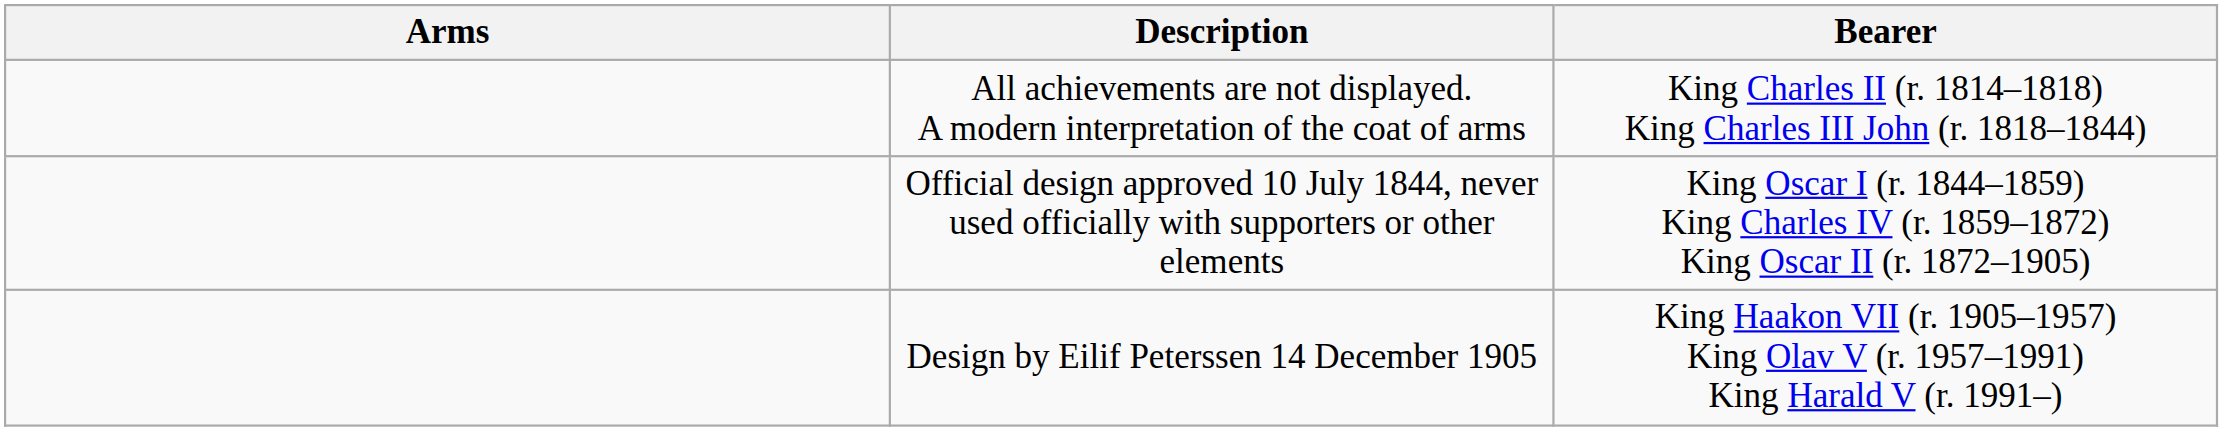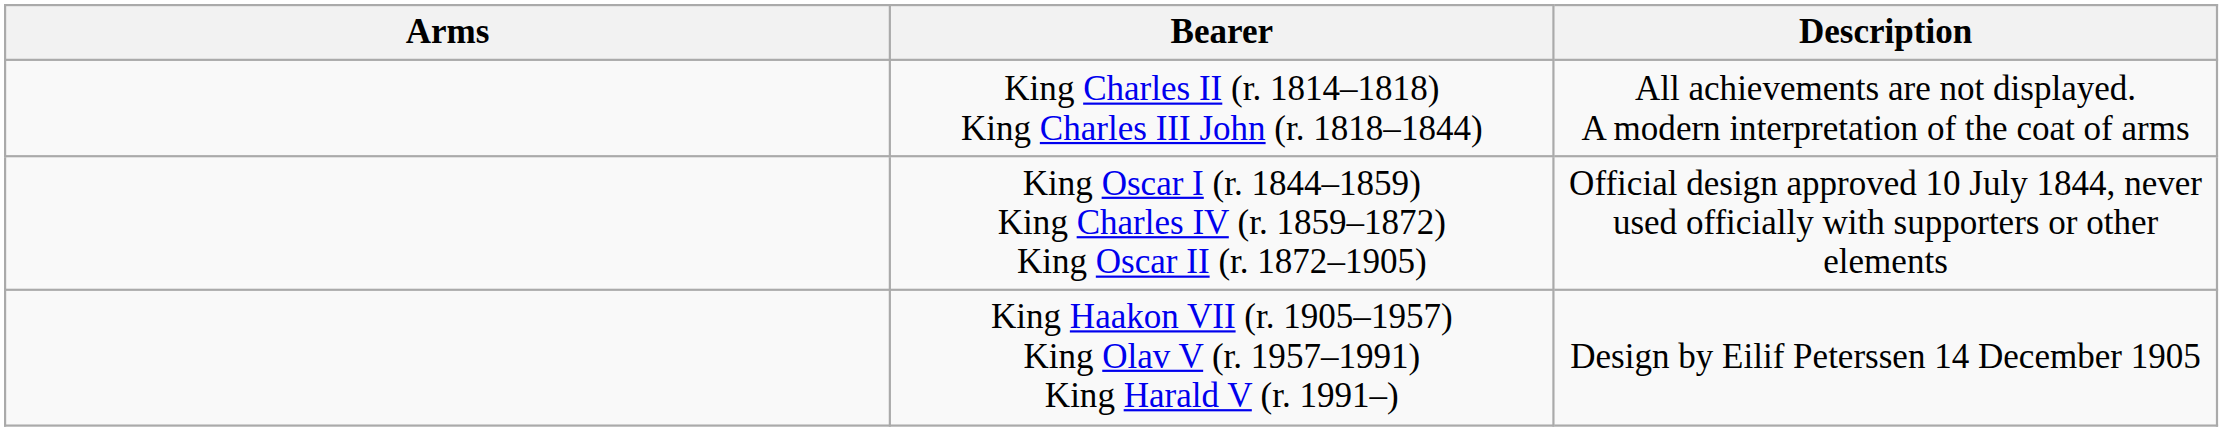columns swapped: (1886, 32) <-> (1222, 32)
